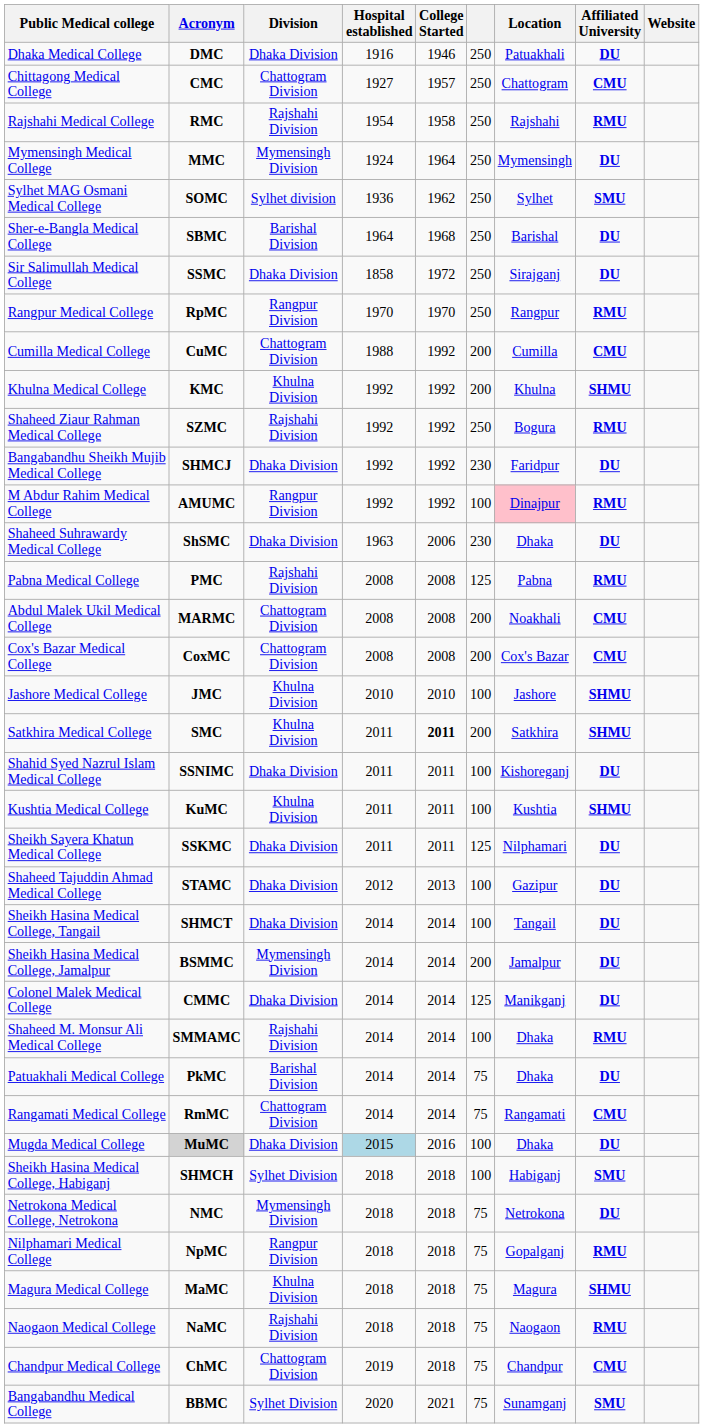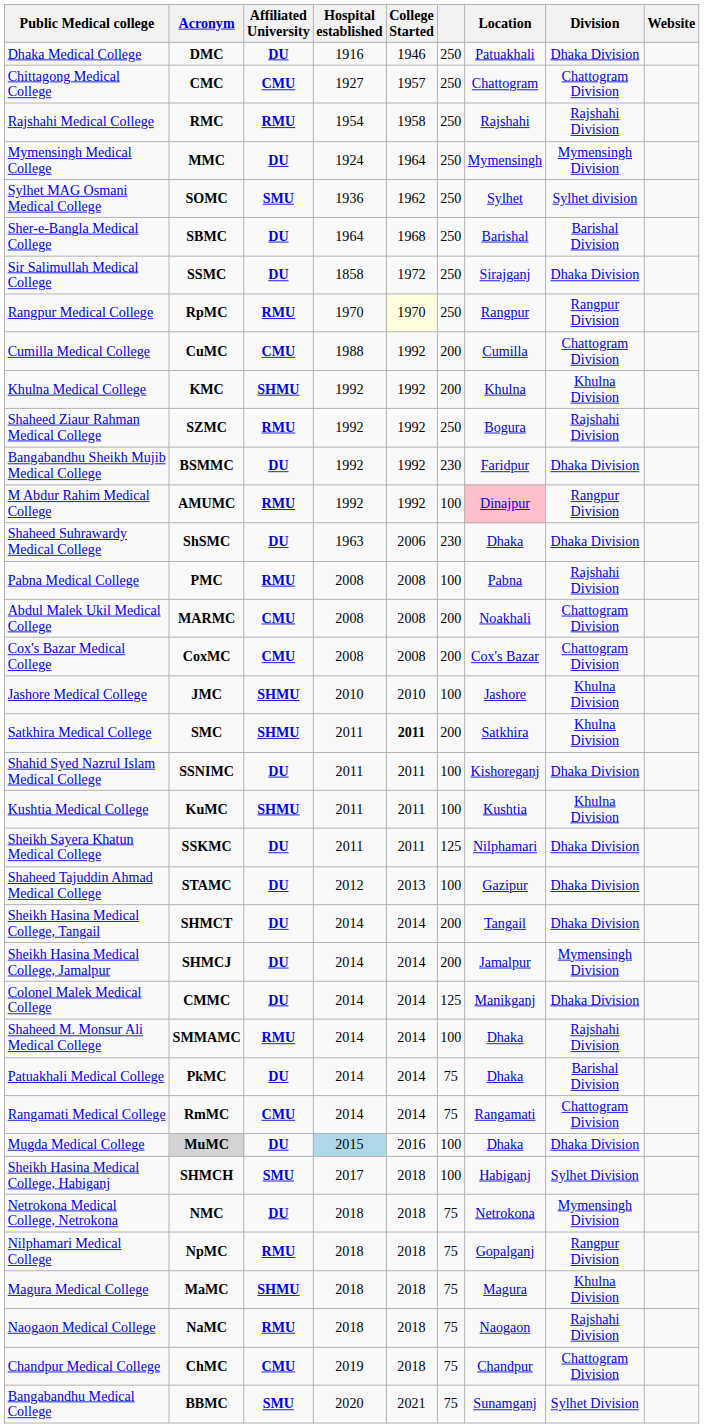columns swapped: (610, 23) <-> (293, 23)
(441, 313) no background -> (411, 313) lightyellow background
(207, 465) SHMCJ -> (207, 465) BSMMC
(481, 580) 125 -> (451, 580) 100
(481, 923) 100 -> (451, 923) 200
(207, 961) BSMMC -> (207, 961) SHMCJ
(379, 1175) 2018 -> (349, 1175) 2017
